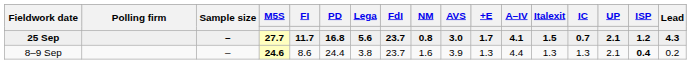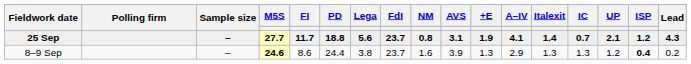(335, 38) 16.8 -> (335, 38) 18.8
(456, 38) 3.0 -> (456, 38) 3.1
(486, 38) 1.7 -> (486, 38) 1.9
(550, 38) 1.5 -> (550, 38) 1.4
(516, 52) 4.4 -> (516, 52) 2.9
(613, 52) 2.1 -> (613, 52) 1.2
